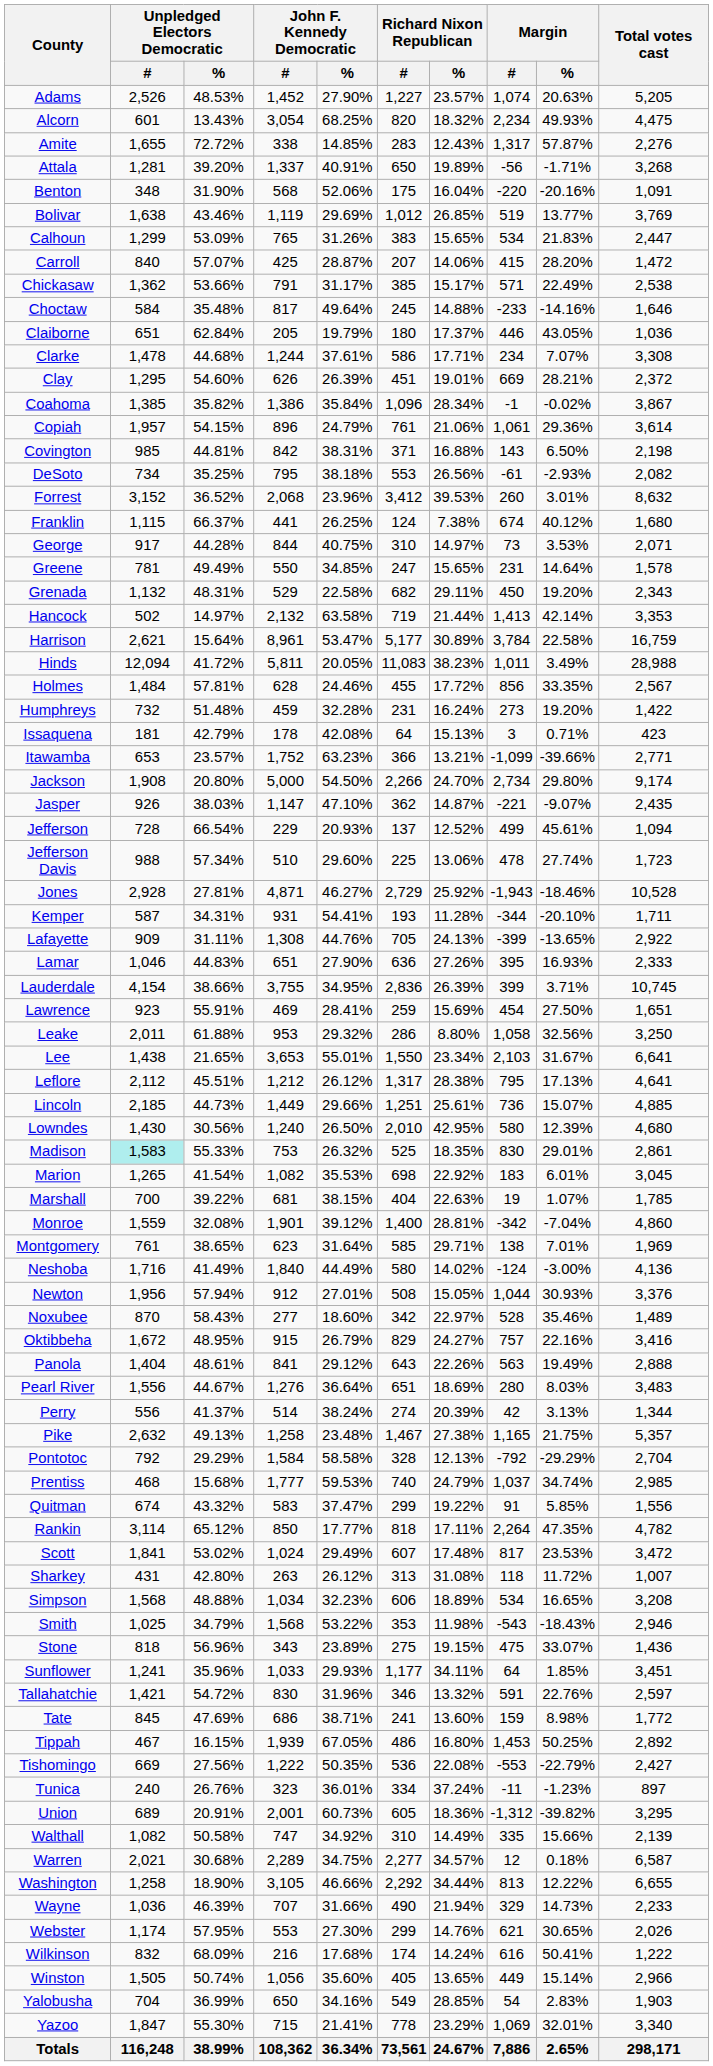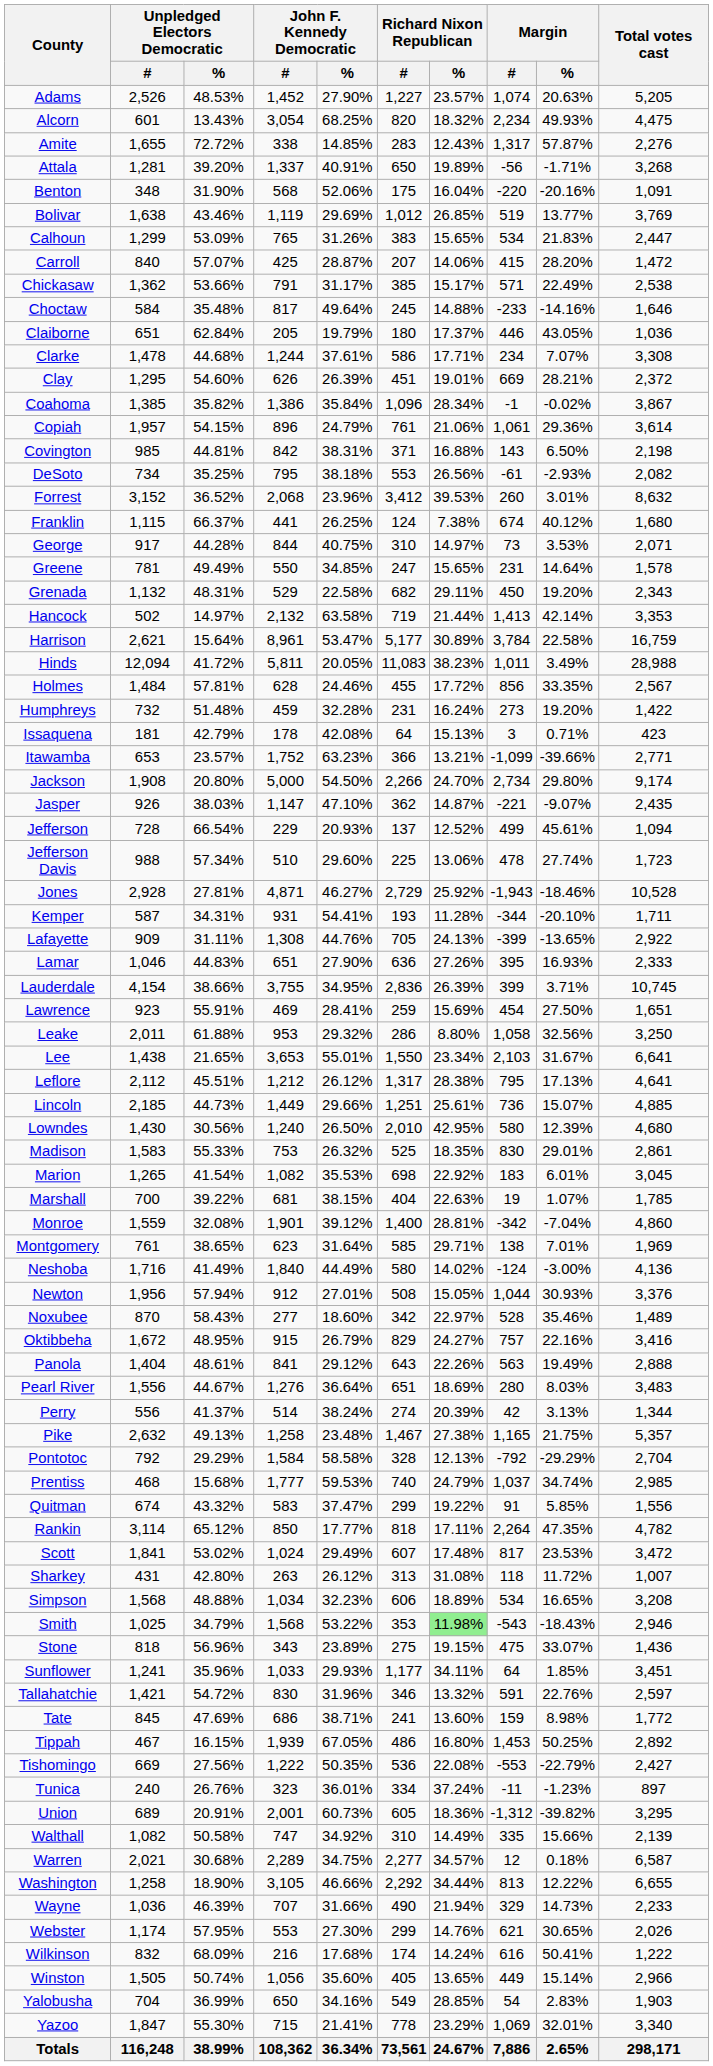(147, 1152) paleturquoise background -> (147, 1152) no background
(459, 1624) no background -> (459, 1624) lightgreen background
